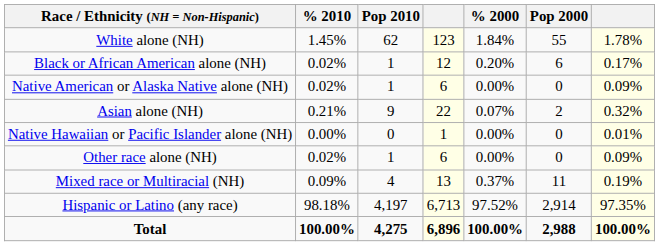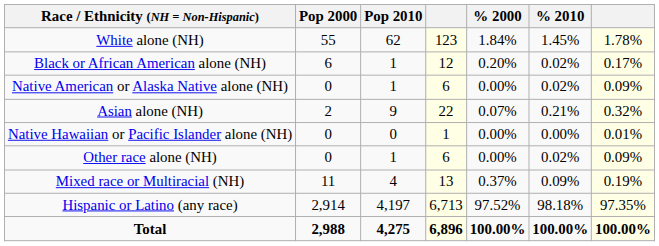columns swapped: (559, 16) <-> (327, 16)
